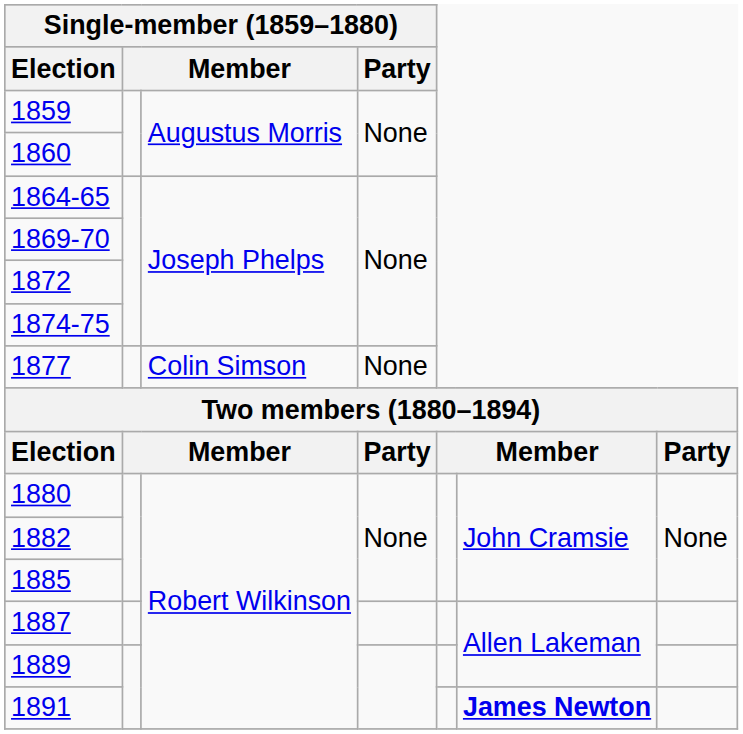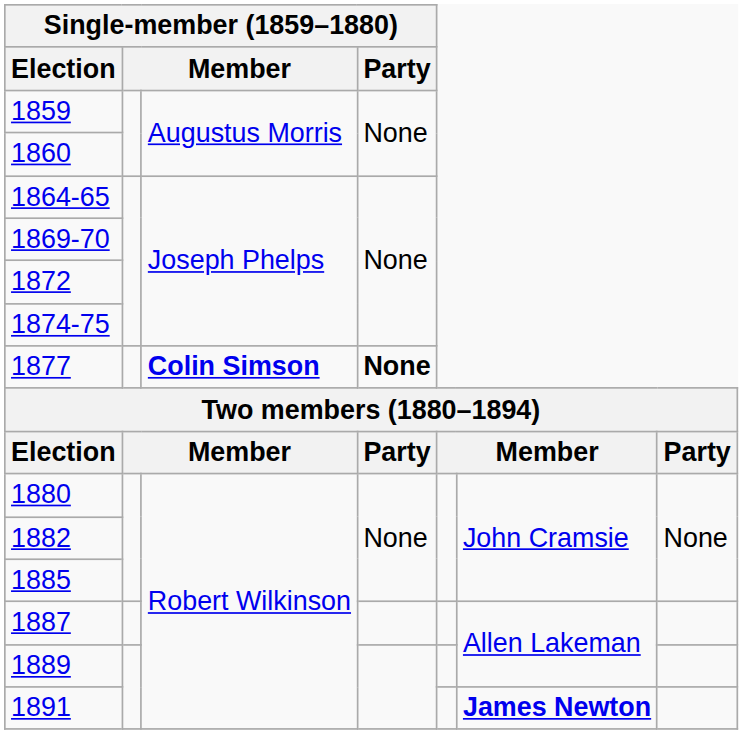(227, 366) normal -> (234, 366) bold
(396, 366) normal -> (397, 366) bold
